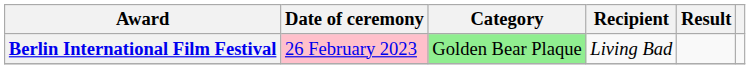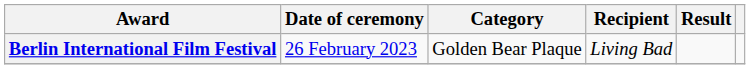(351, 48) pink background -> (351, 48) no background
(507, 48) lightgreen background -> (507, 48) no background
